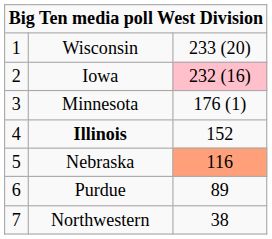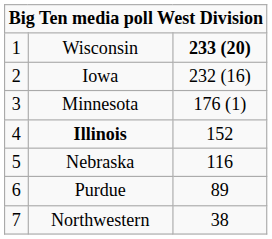(220, 47) normal -> (220, 47) bold
(220, 76) pink background -> (220, 76) no background
(220, 162) lightsalmon background -> (220, 162) no background
